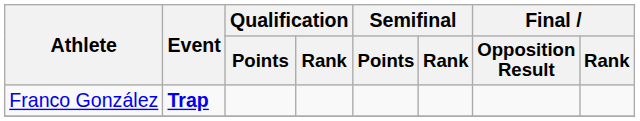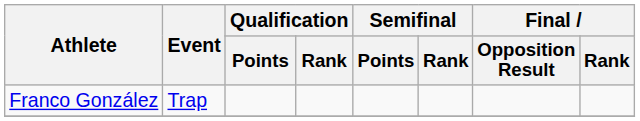(188, 101) bold -> (187, 101) normal
